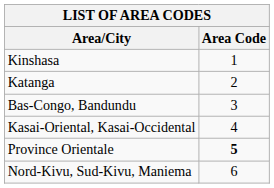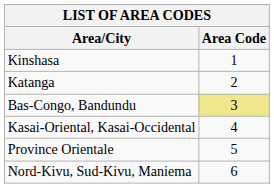(234, 104) no background -> (234, 104) khaki background
(234, 149) bold -> (234, 149) normal
